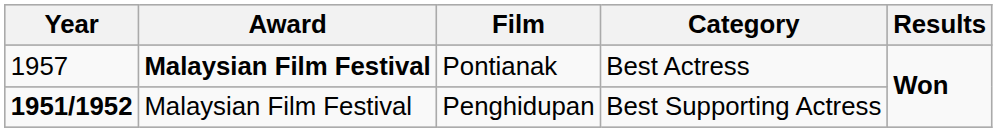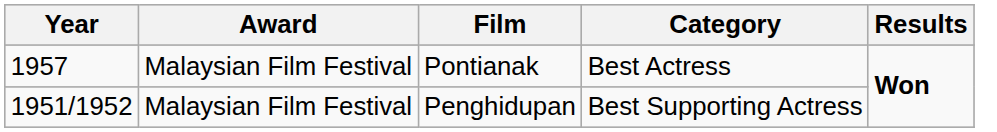(288, 65) bold -> (278, 65) normal
(72, 106) bold -> (72, 106) normal
